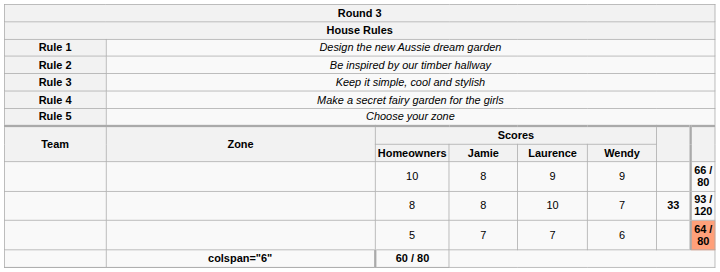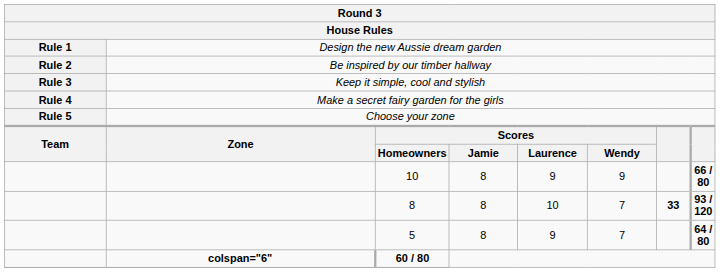(483, 236) 7 -> (483, 236) 8
(553, 236) 7 -> (553, 236) 9
(622, 236) 6 -> (622, 236) 7
(703, 236) lightsalmon background -> (703, 236) no background
